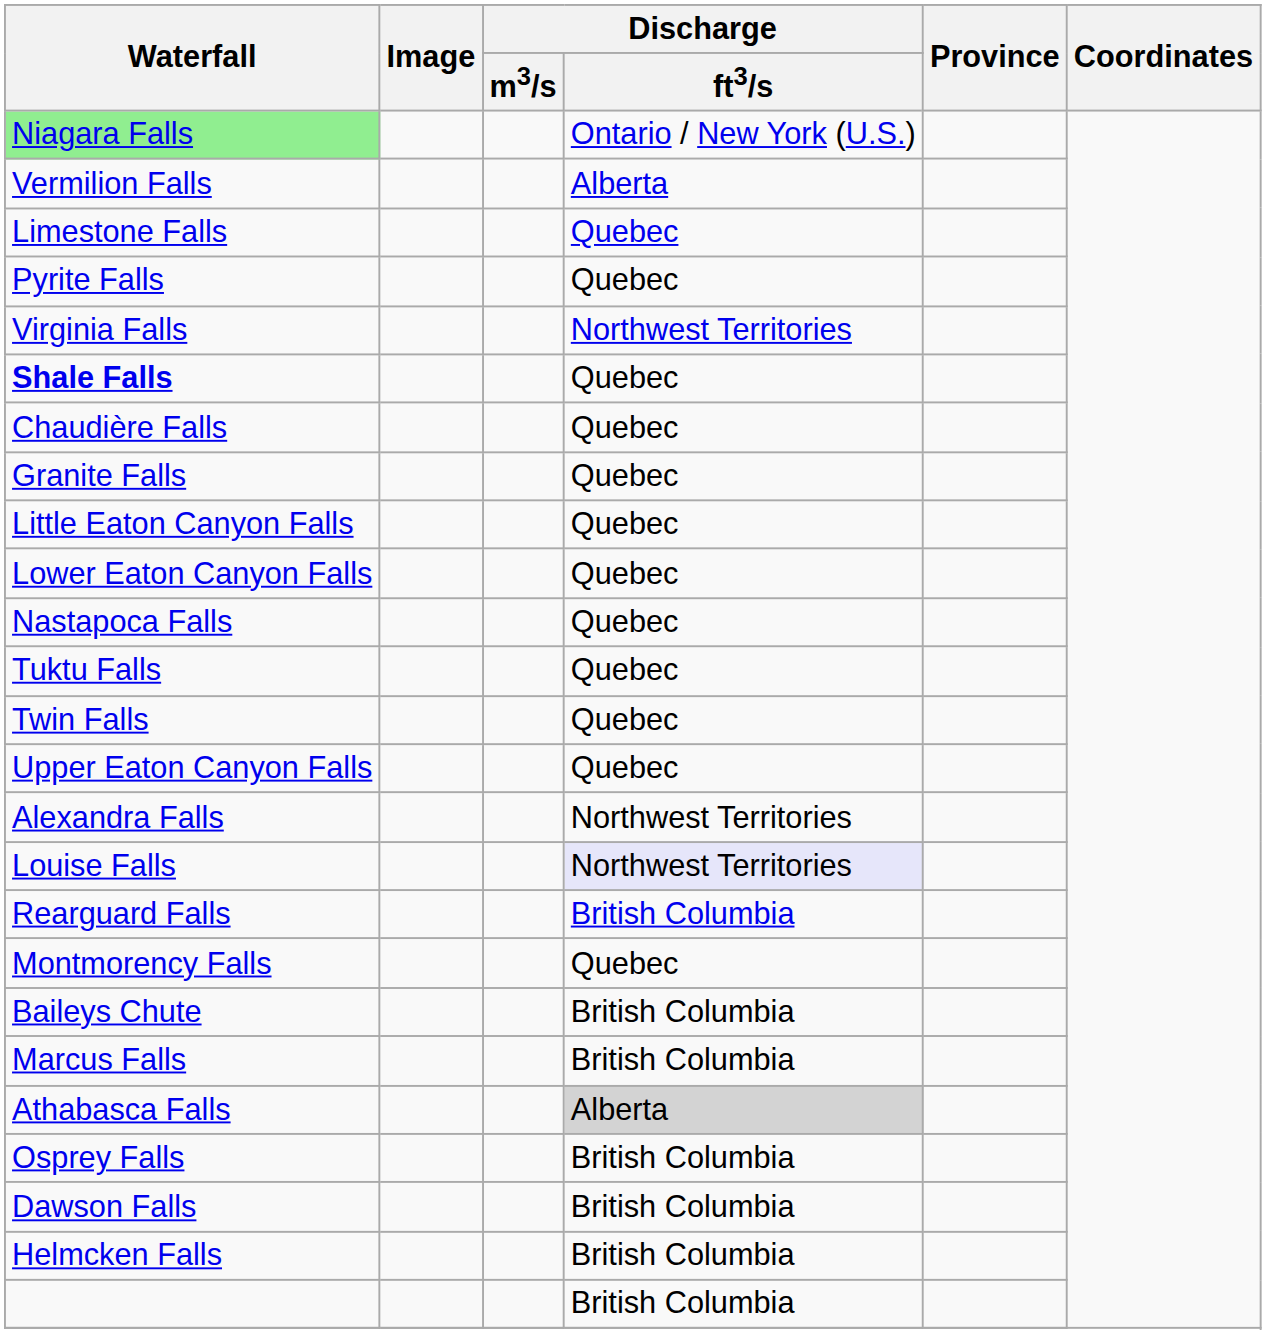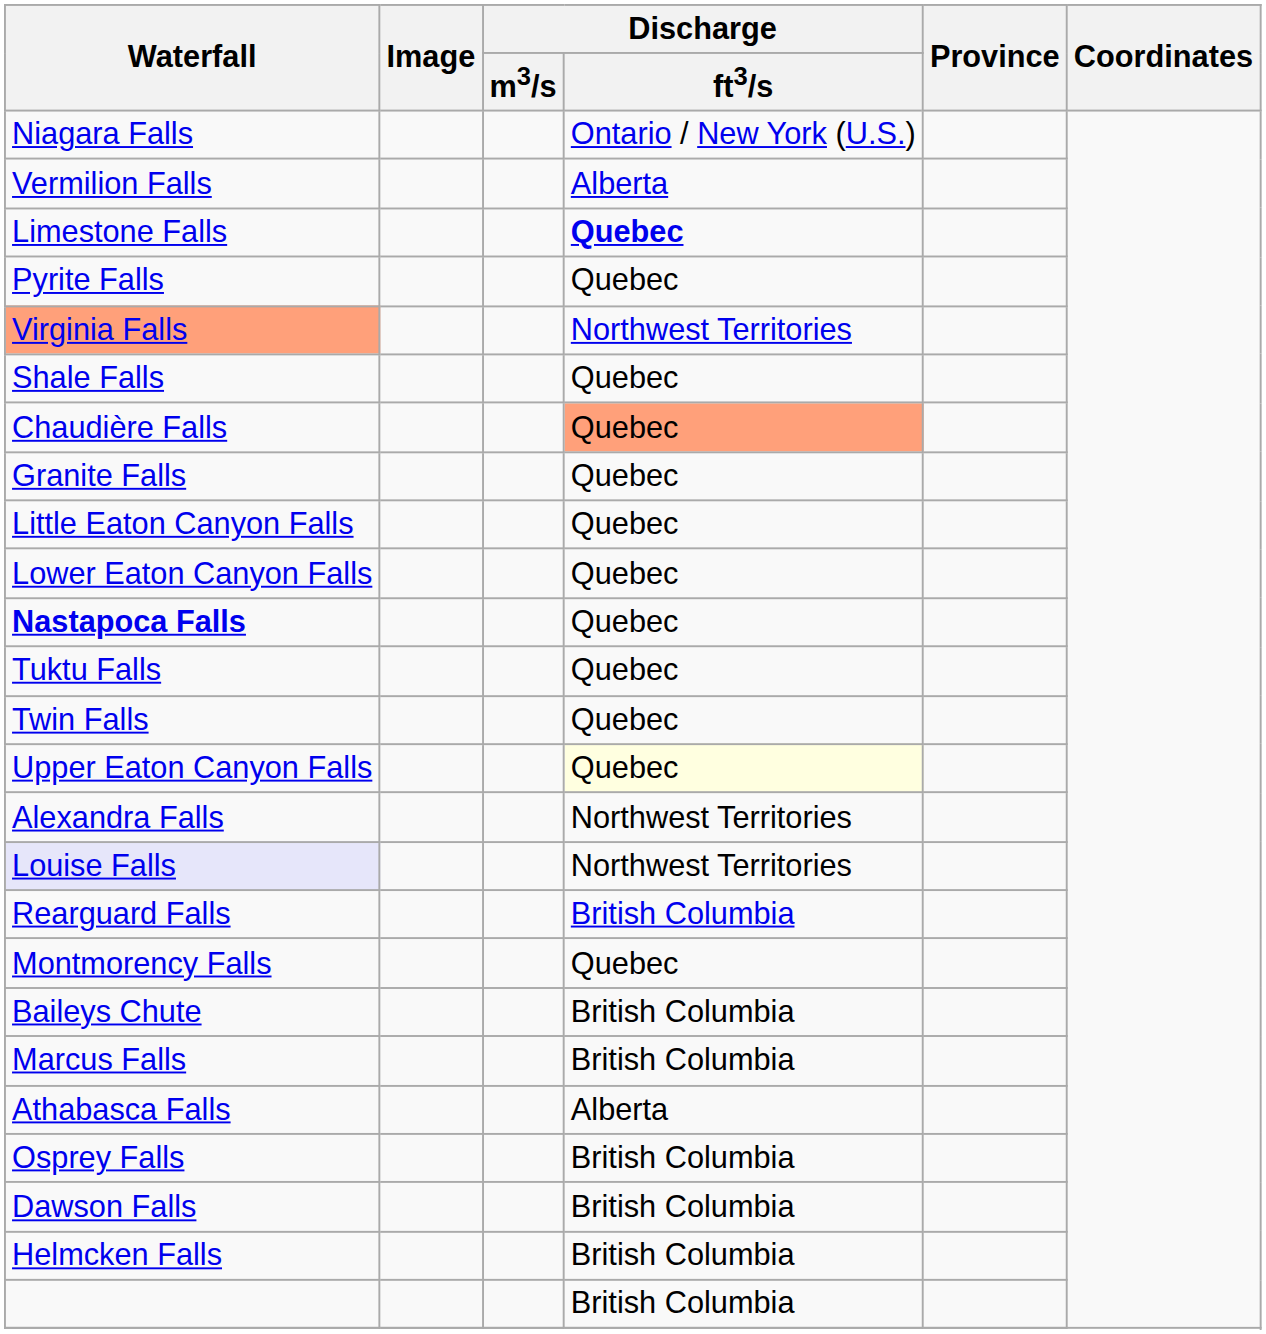(103, 134) lightgreen background -> (103, 134) no background
(625, 232) normal -> (627, 232) bold
(100, 329) no background -> (100, 329) lightsalmon background
(92, 378) bold -> (88, 378) normal
(625, 426) no background -> (625, 426) lightsalmon background
(122, 621) normal -> (129, 621) bold
(625, 767) no background -> (625, 767) lightyellow background
(94, 865) no background -> (94, 865) lavender background
(711, 865) lavender background -> (711, 865) no background
(619, 1109) lightgrey background -> (619, 1109) no background
